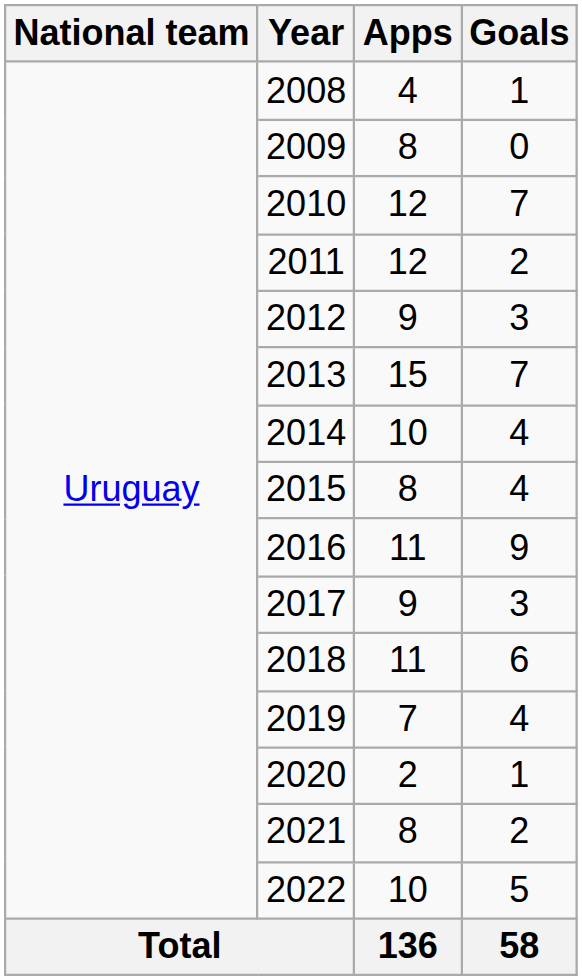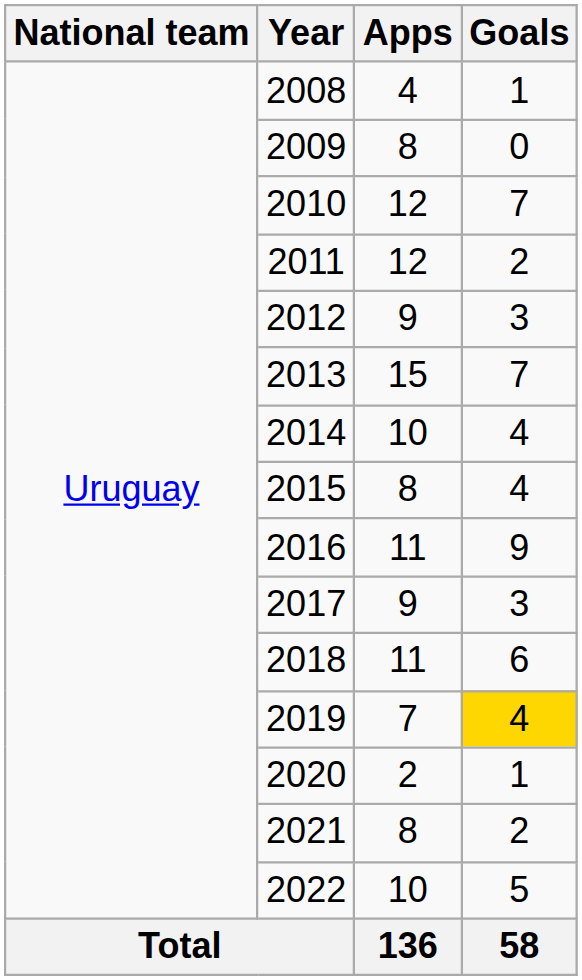(519, 718) no background -> (519, 718) gold background
